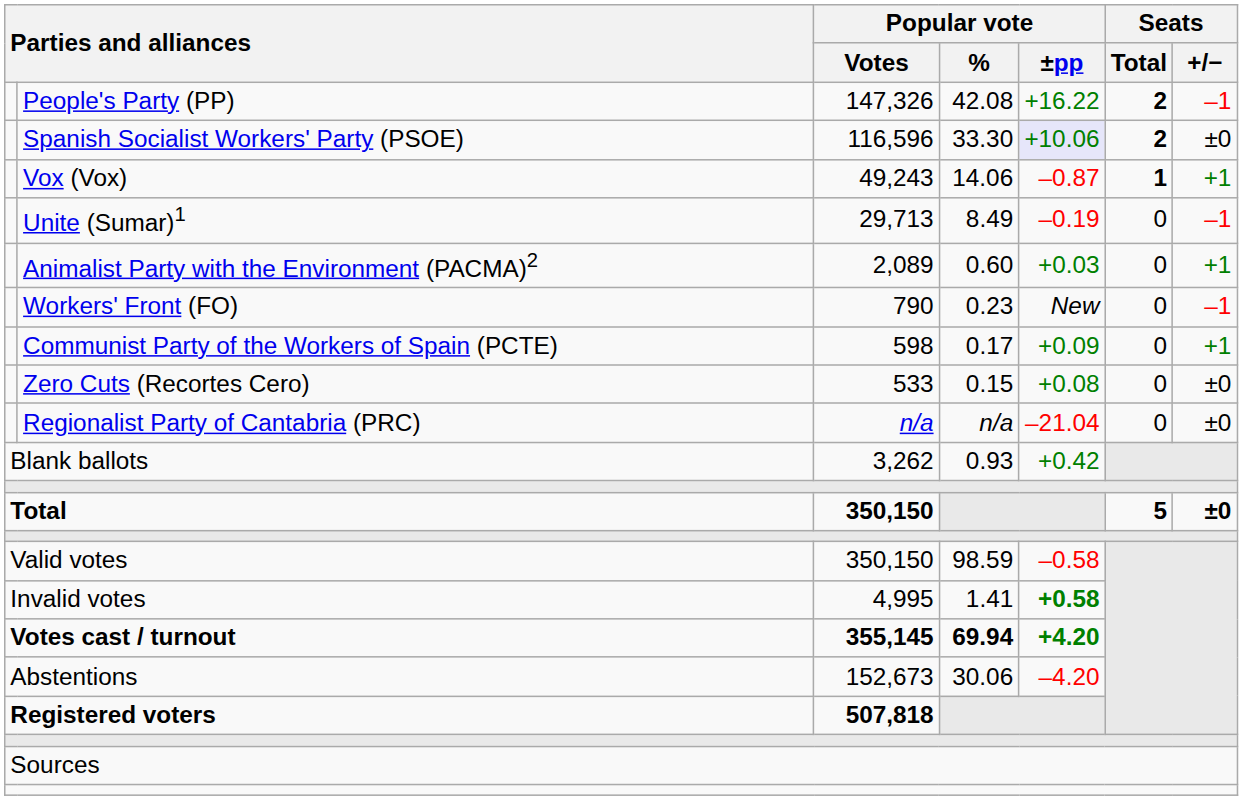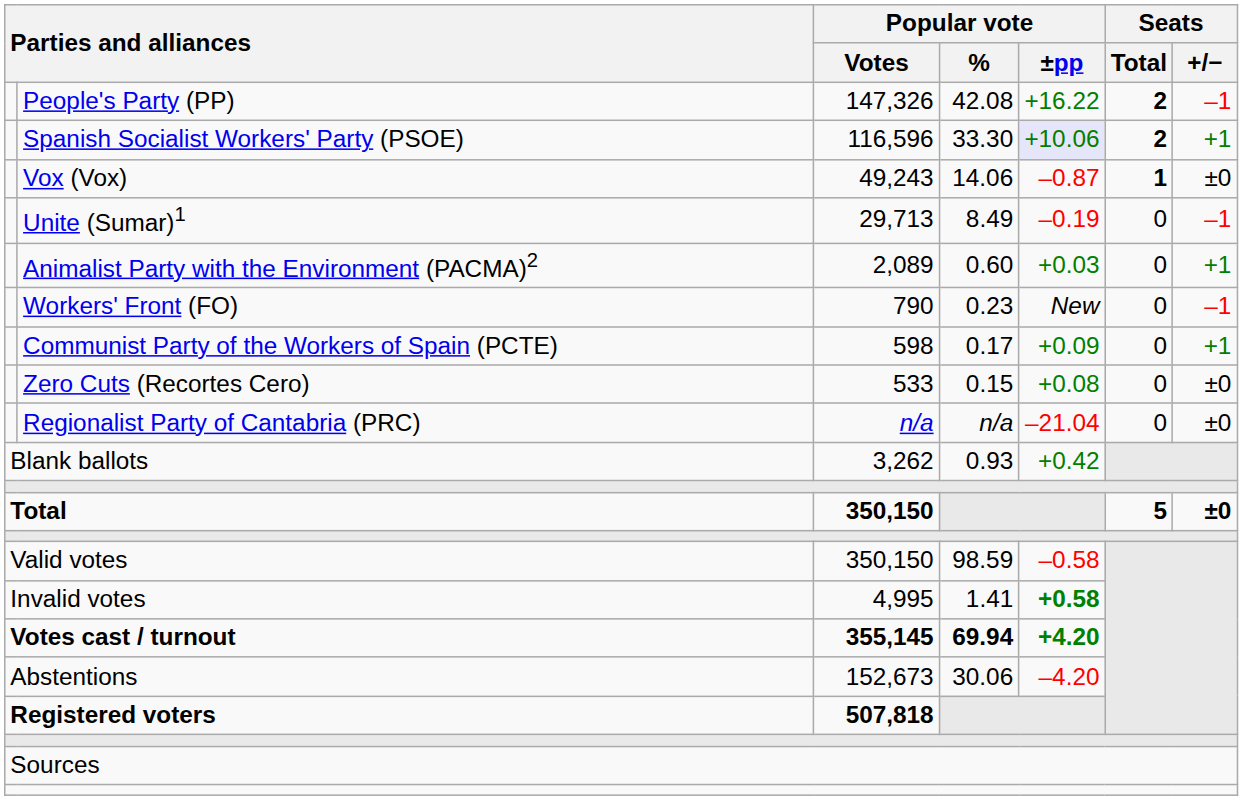(1218, 139) ±0 -> (1218, 139) +1
(1218, 178) +1 -> (1218, 178) ±0
